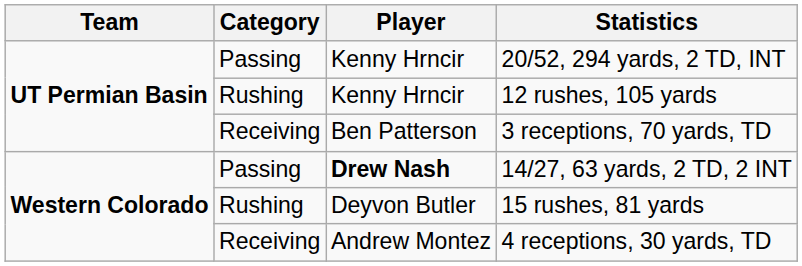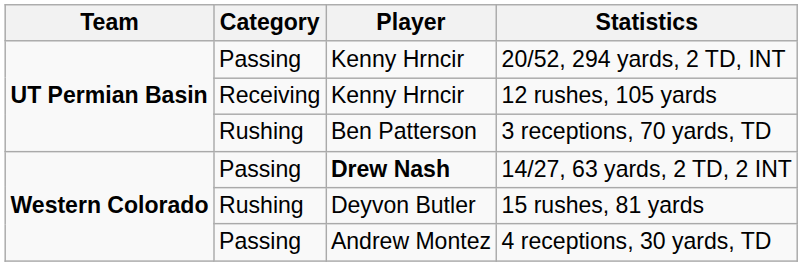(261, 95) Rushing -> (270, 95) Receiving
(270, 132) Receiving -> (261, 132) Rushing
(270, 242) Receiving -> (260, 242) Passing
